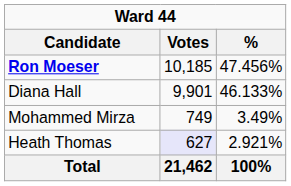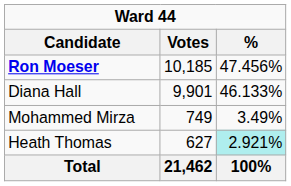(199, 142) lavender background -> (199, 142) no background
(255, 142) no background -> (255, 142) paleturquoise background
